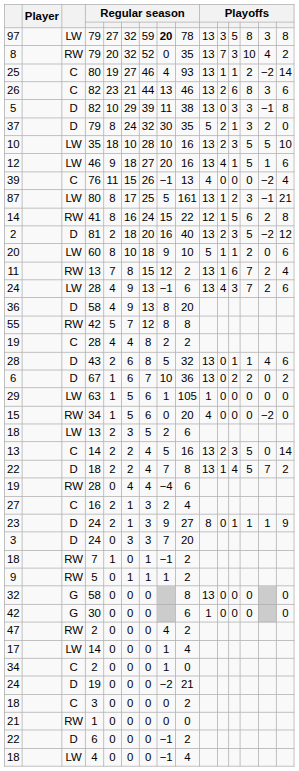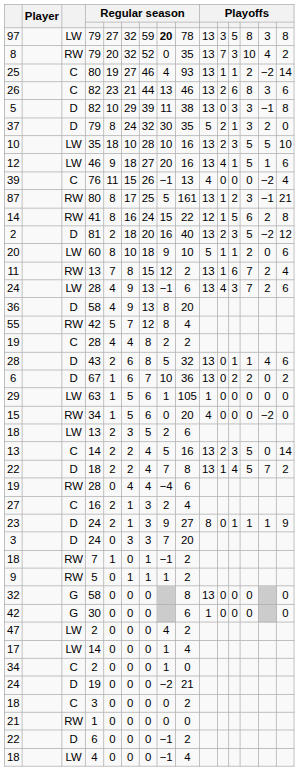(74, 198) LW -> (74, 198) RW
(187, 325) 8 -> (187, 325) 4
(74, 631) RW -> (74, 631) LW
